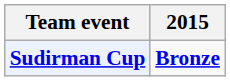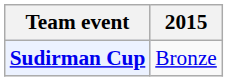(188, 57) bold -> (186, 57) normal
